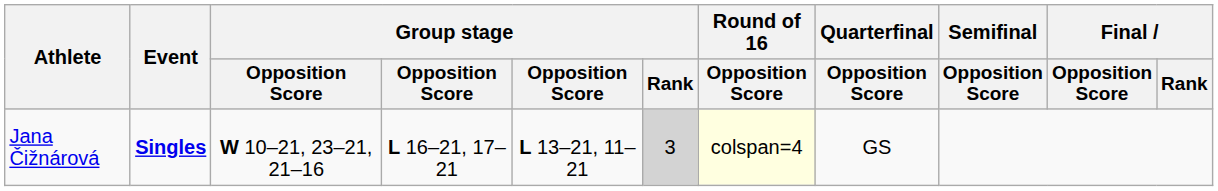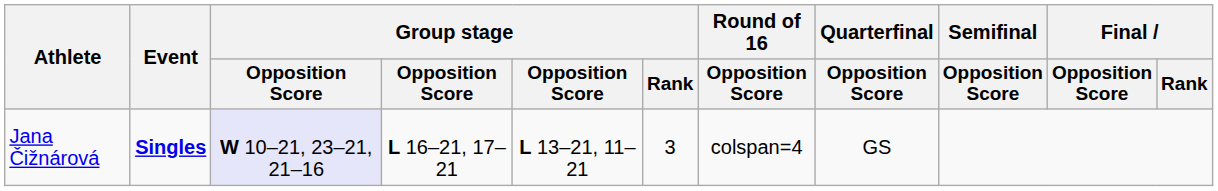(296, 159) no background -> (296, 159) lavender background
(670, 148) lightgrey background -> (670, 148) no background
(757, 148) lightyellow background -> (757, 148) no background
